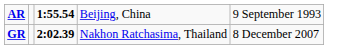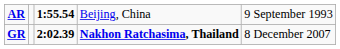(153, 34) normal -> (159, 34) bold
